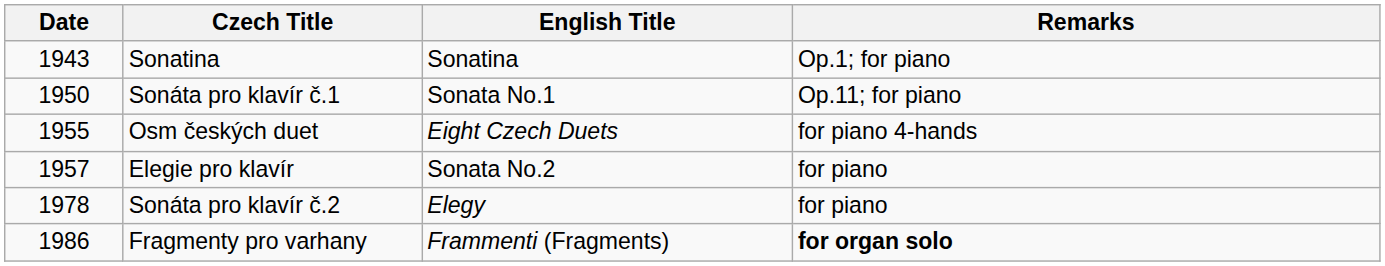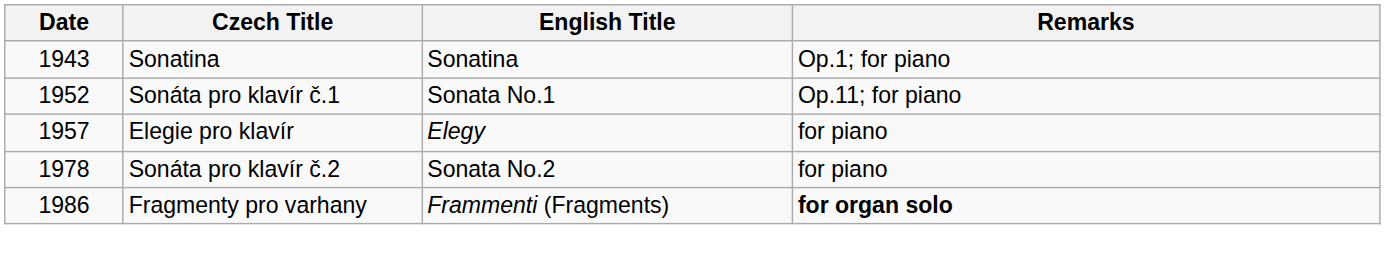(64, 95) 1950 -> (64, 95) 1952
- row: (223, 132)
(491, 168) Sonata No.2 -> (456, 132) Elegy
(456, 205) Elegy -> (491, 168) Sonata No.2
